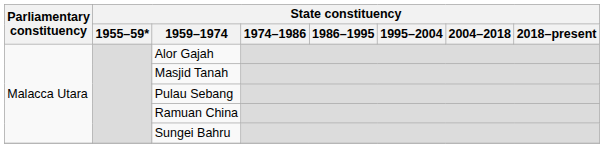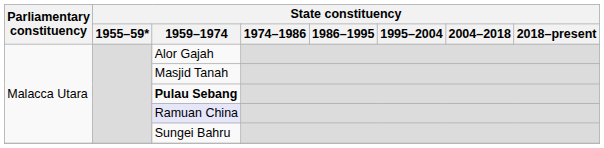(194, 93) normal -> (196, 93) bold
(196, 113) no background -> (196, 113) lavender background
